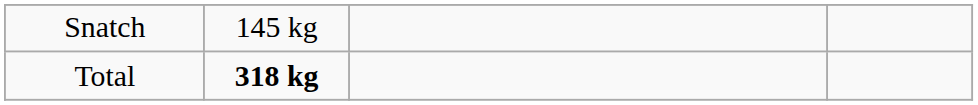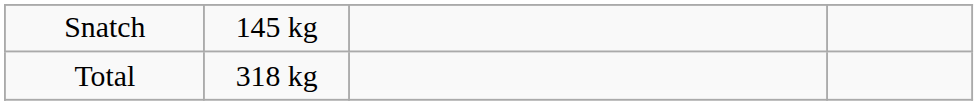(277, 75) bold -> (277, 75) normal
